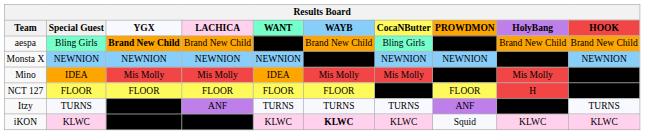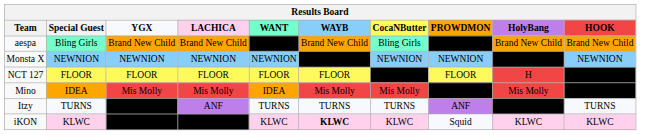(144, 44) bold -> (142, 44) normal
rows swapped: (25, 91) <-> (25, 75)
